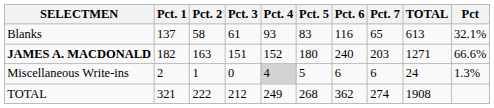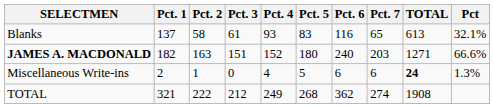(267, 73) lightgrey background -> (267, 73) no background
(412, 73) normal -> (412, 73) bold
